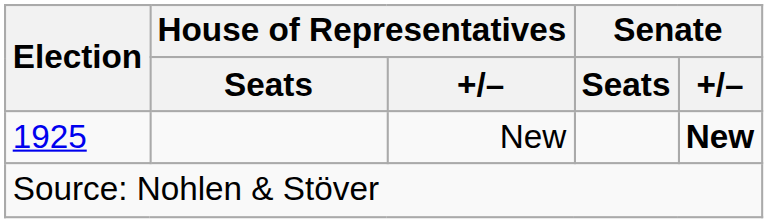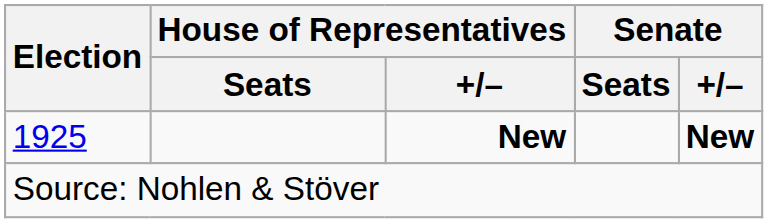(533, 136) normal -> (532, 136) bold
